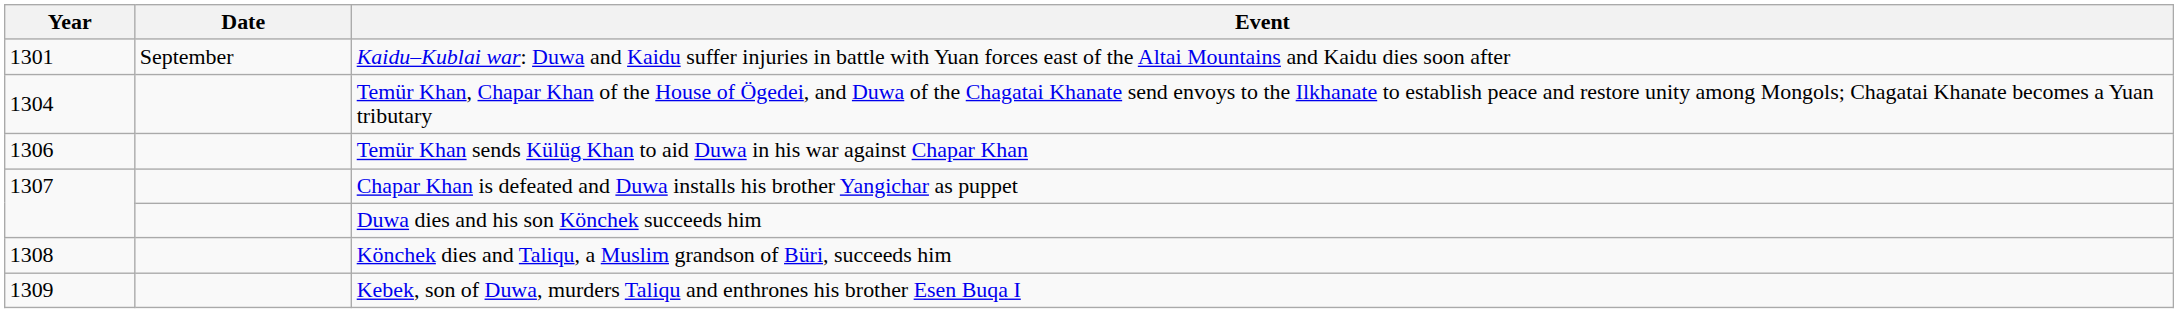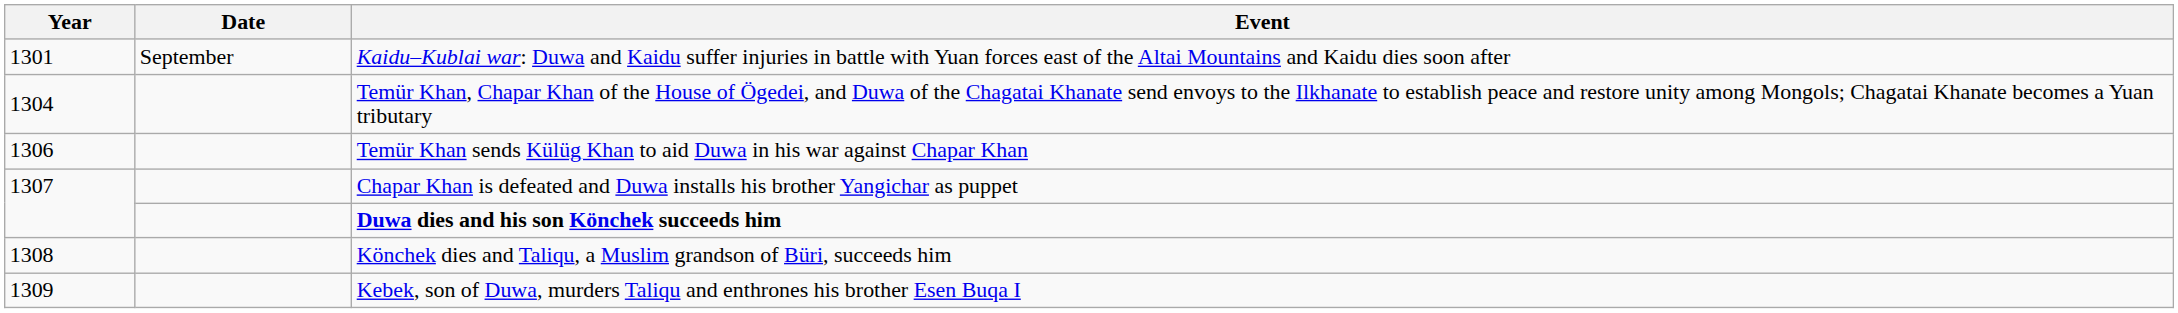(559, 220) normal -> (569, 220) bold
